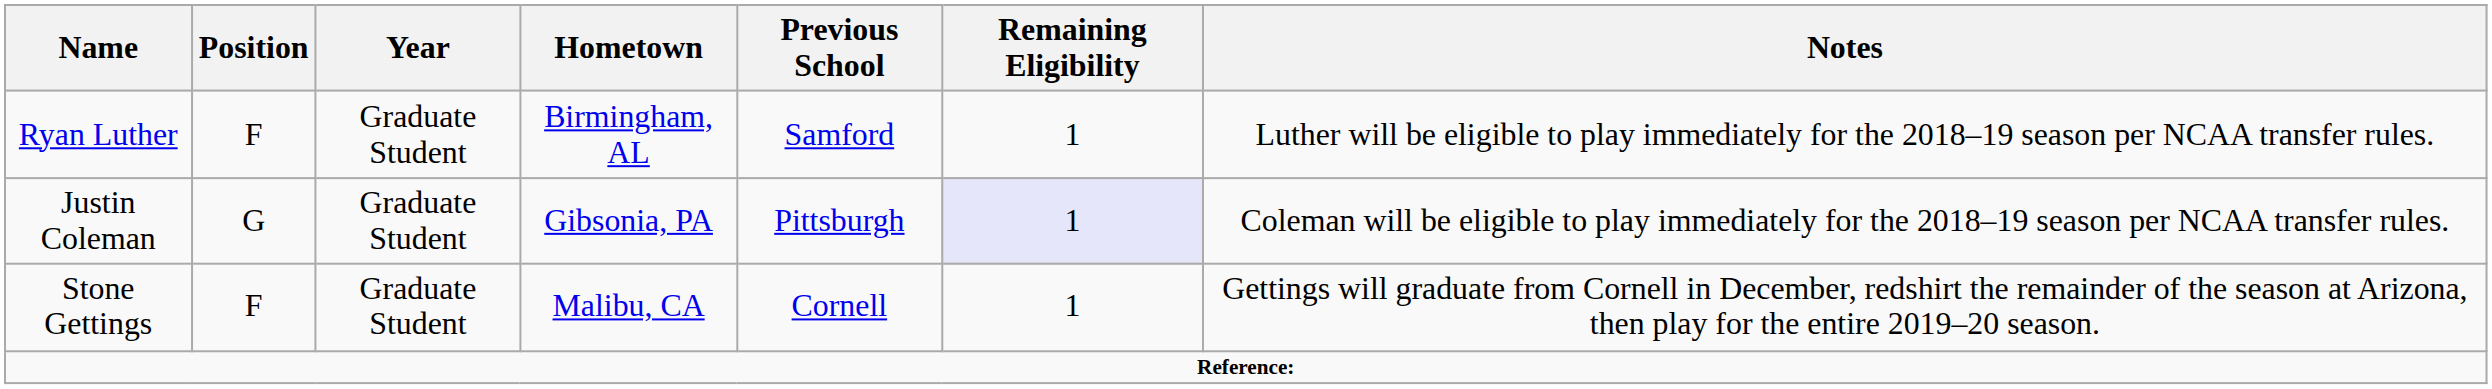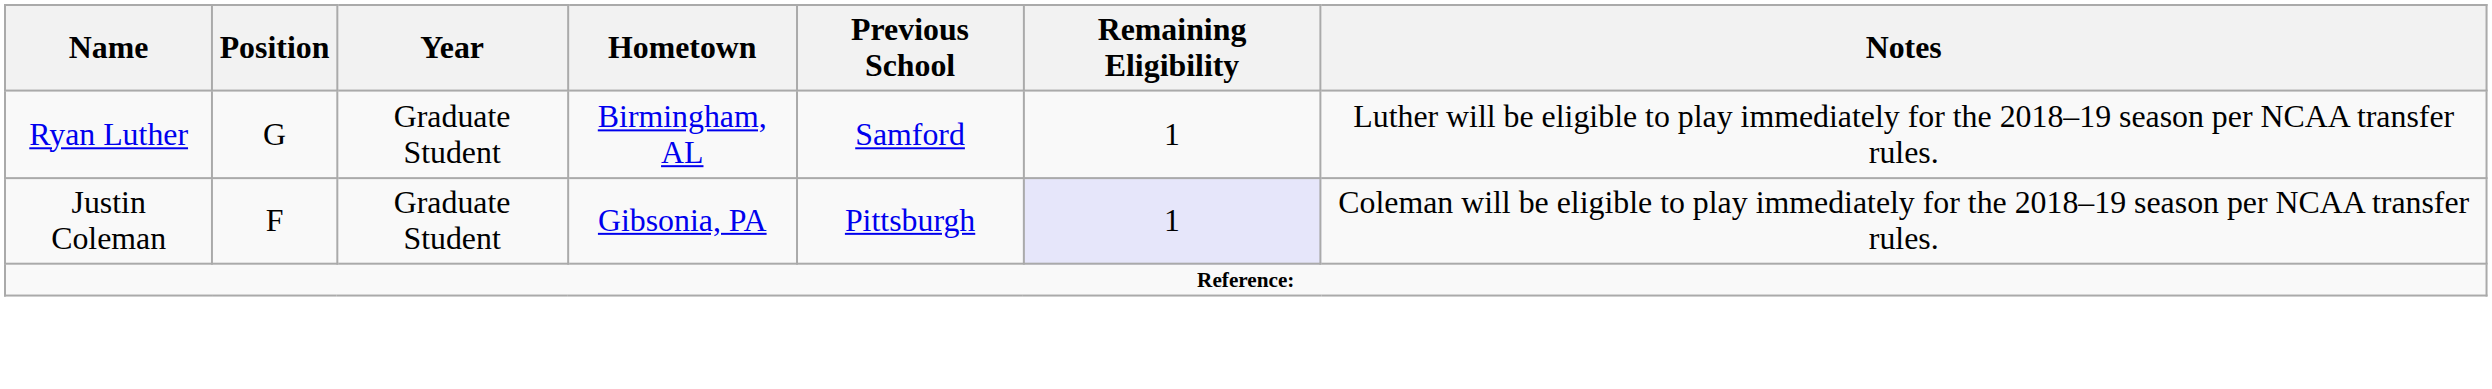(254, 133) F -> (275, 133) G
(254, 220) G -> (275, 220) F
- row: (98, 306)
